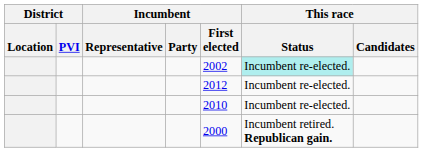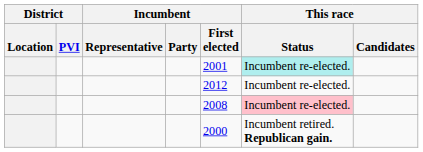(215, 66) 2002 -> (215, 66) 2001
(215, 104) 2010 -> (215, 104) 2008
(297, 104) no background -> (297, 104) pink background
